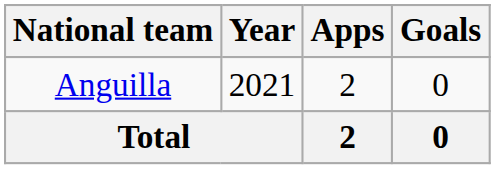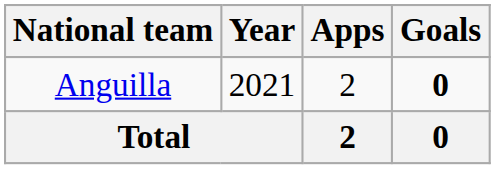(441, 83) normal -> (441, 83) bold
